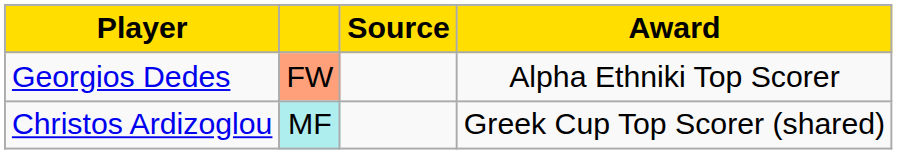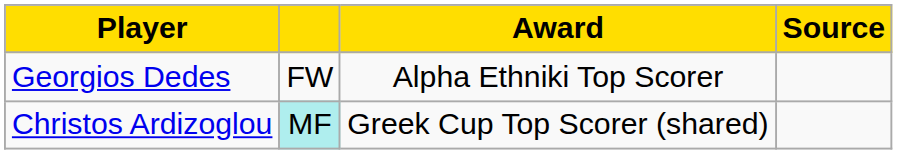columns swapped: (674, 28) <-> (399, 28)
(310, 76) lightsalmon background -> (310, 76) no background
